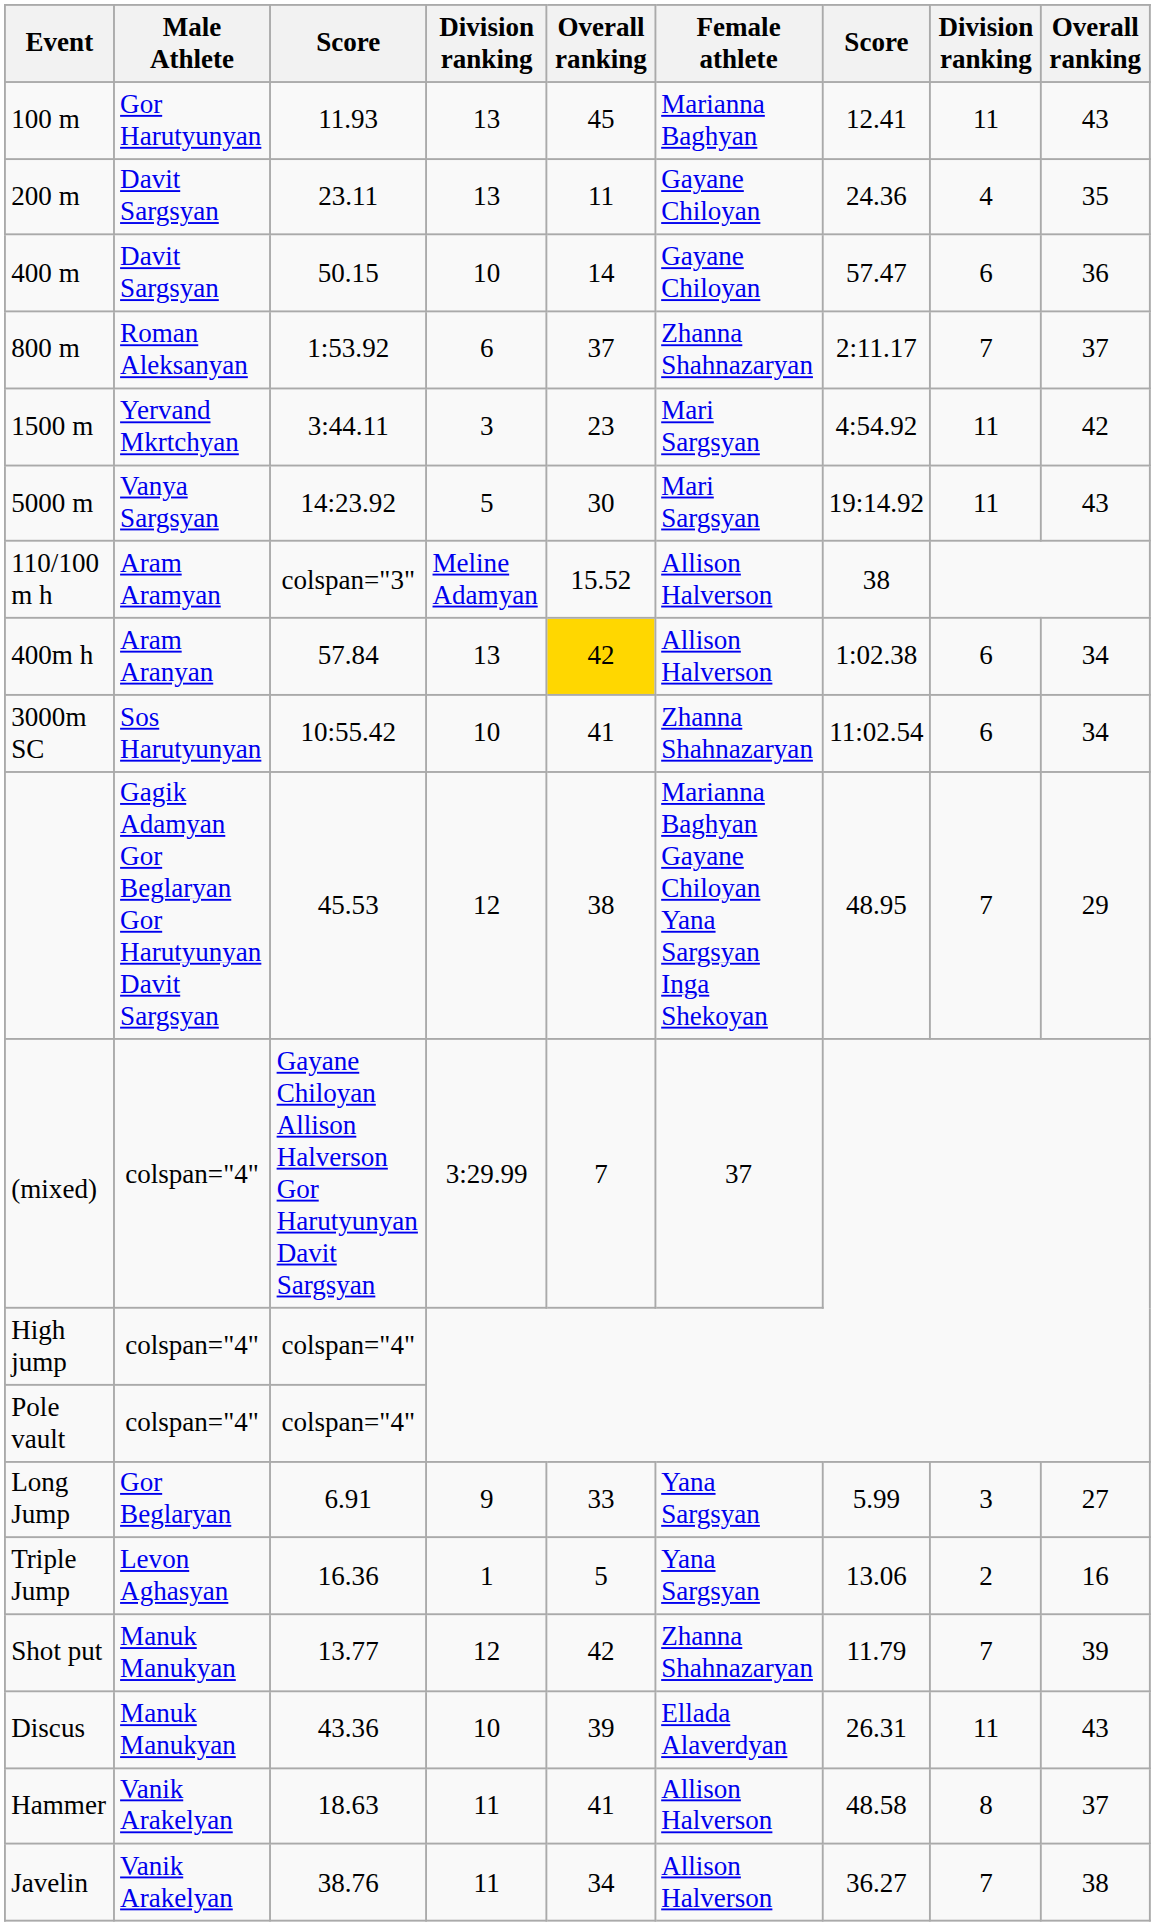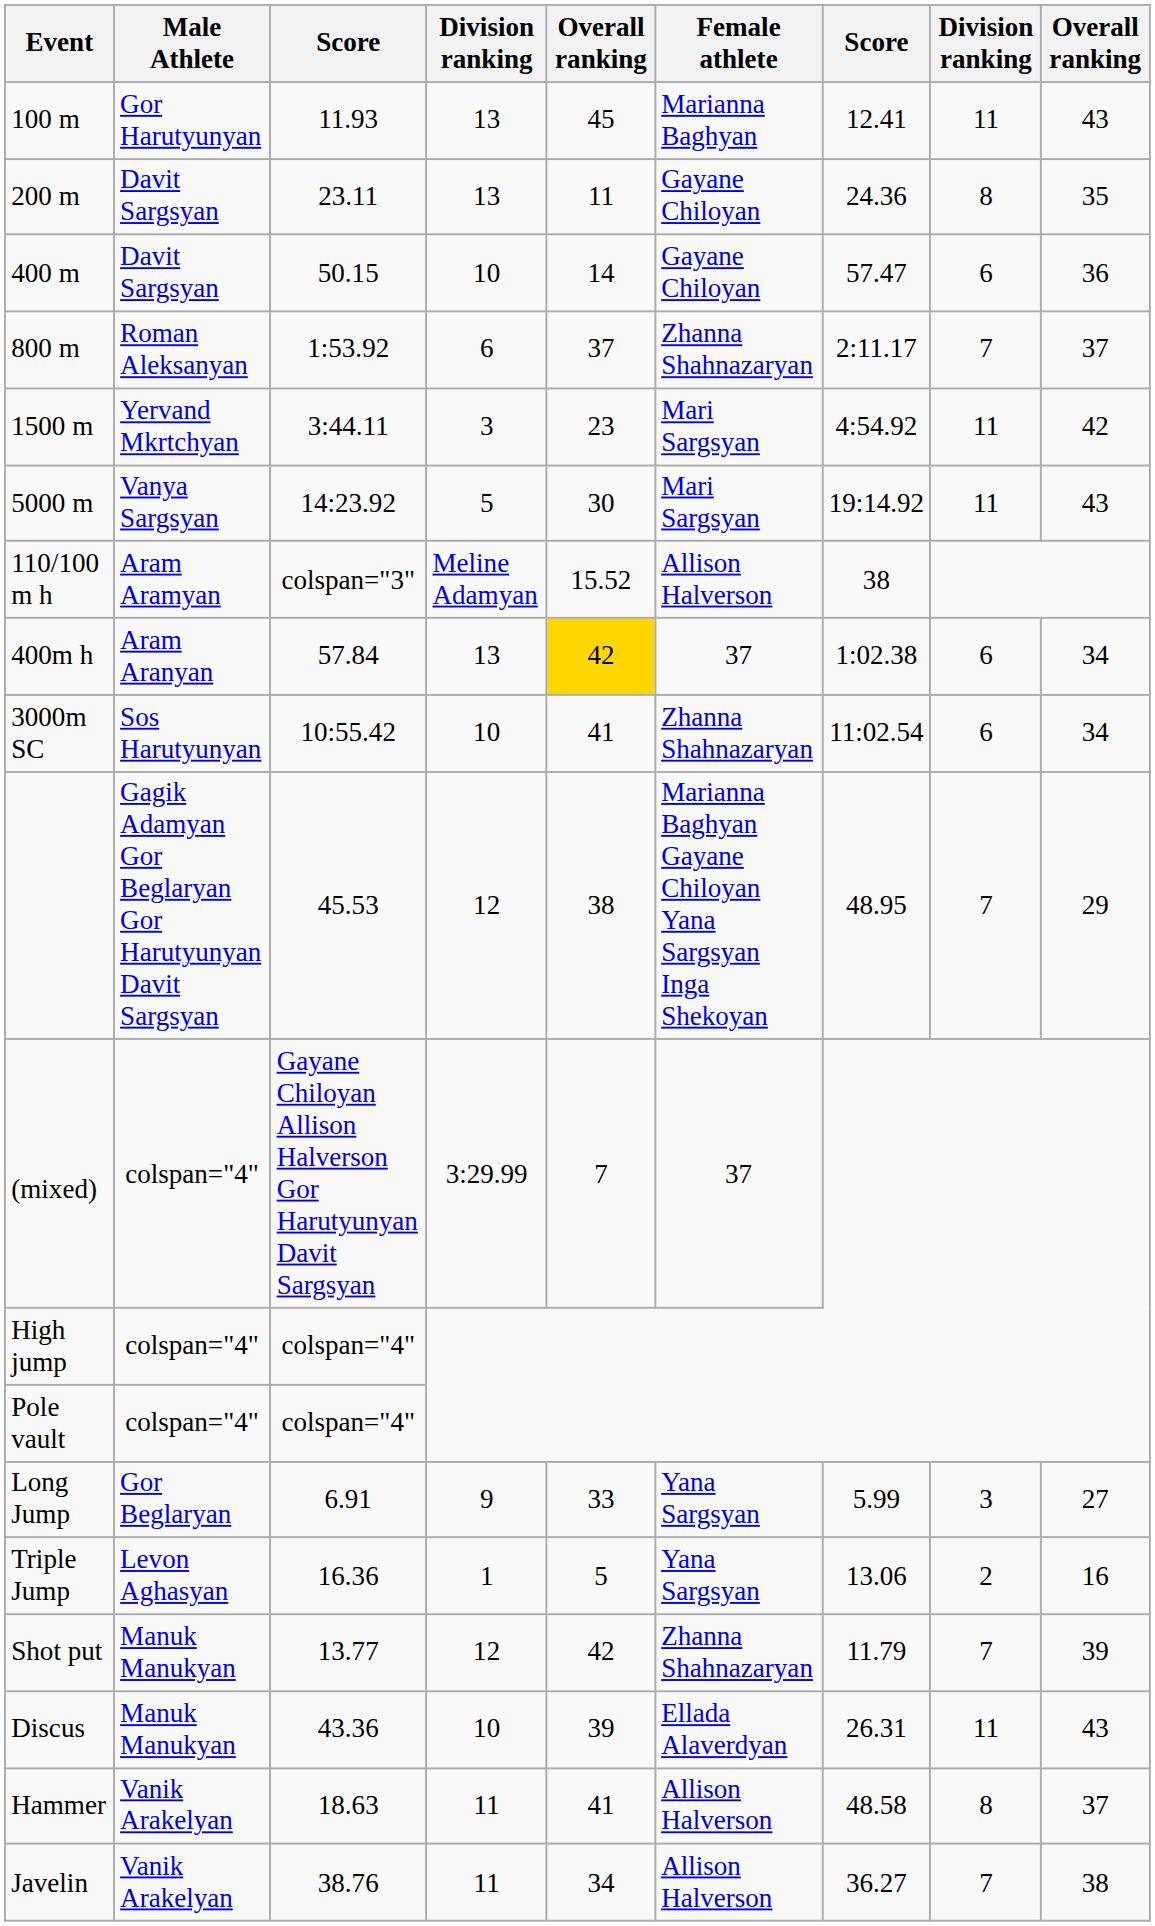(986, 196) 4 -> (986, 196) 8
(717, 656) Allison Halverson -> (739, 656) 37
